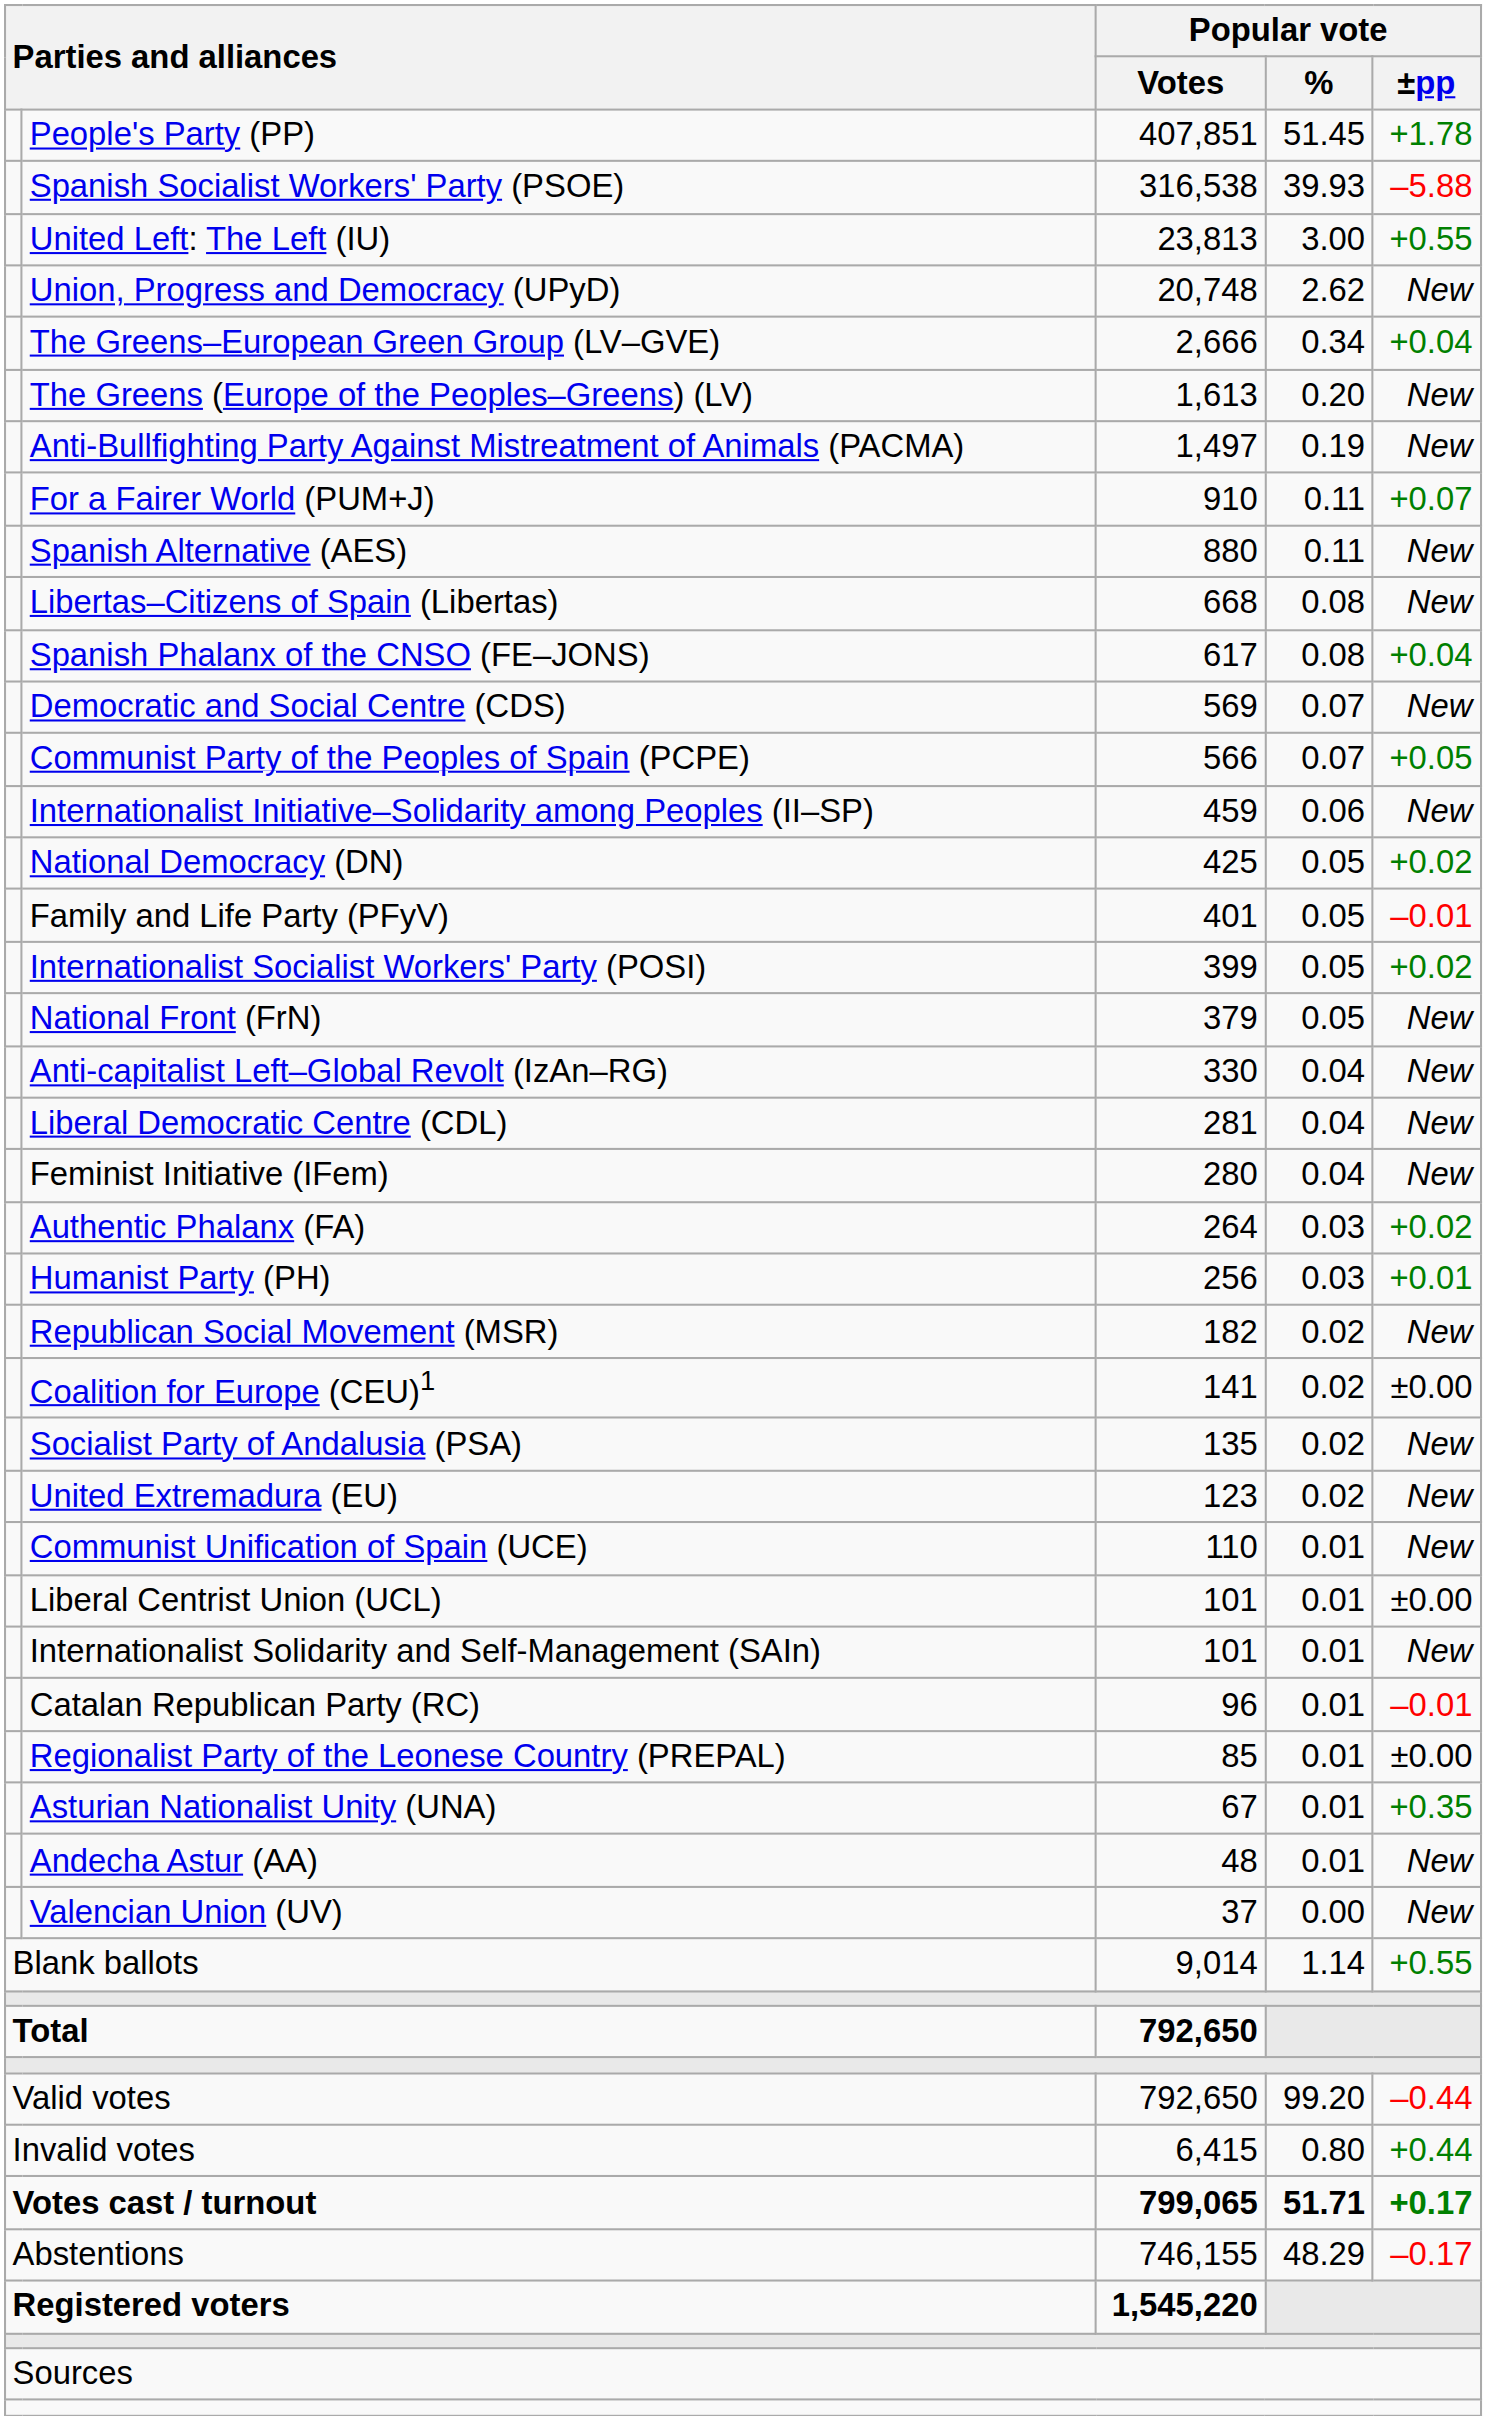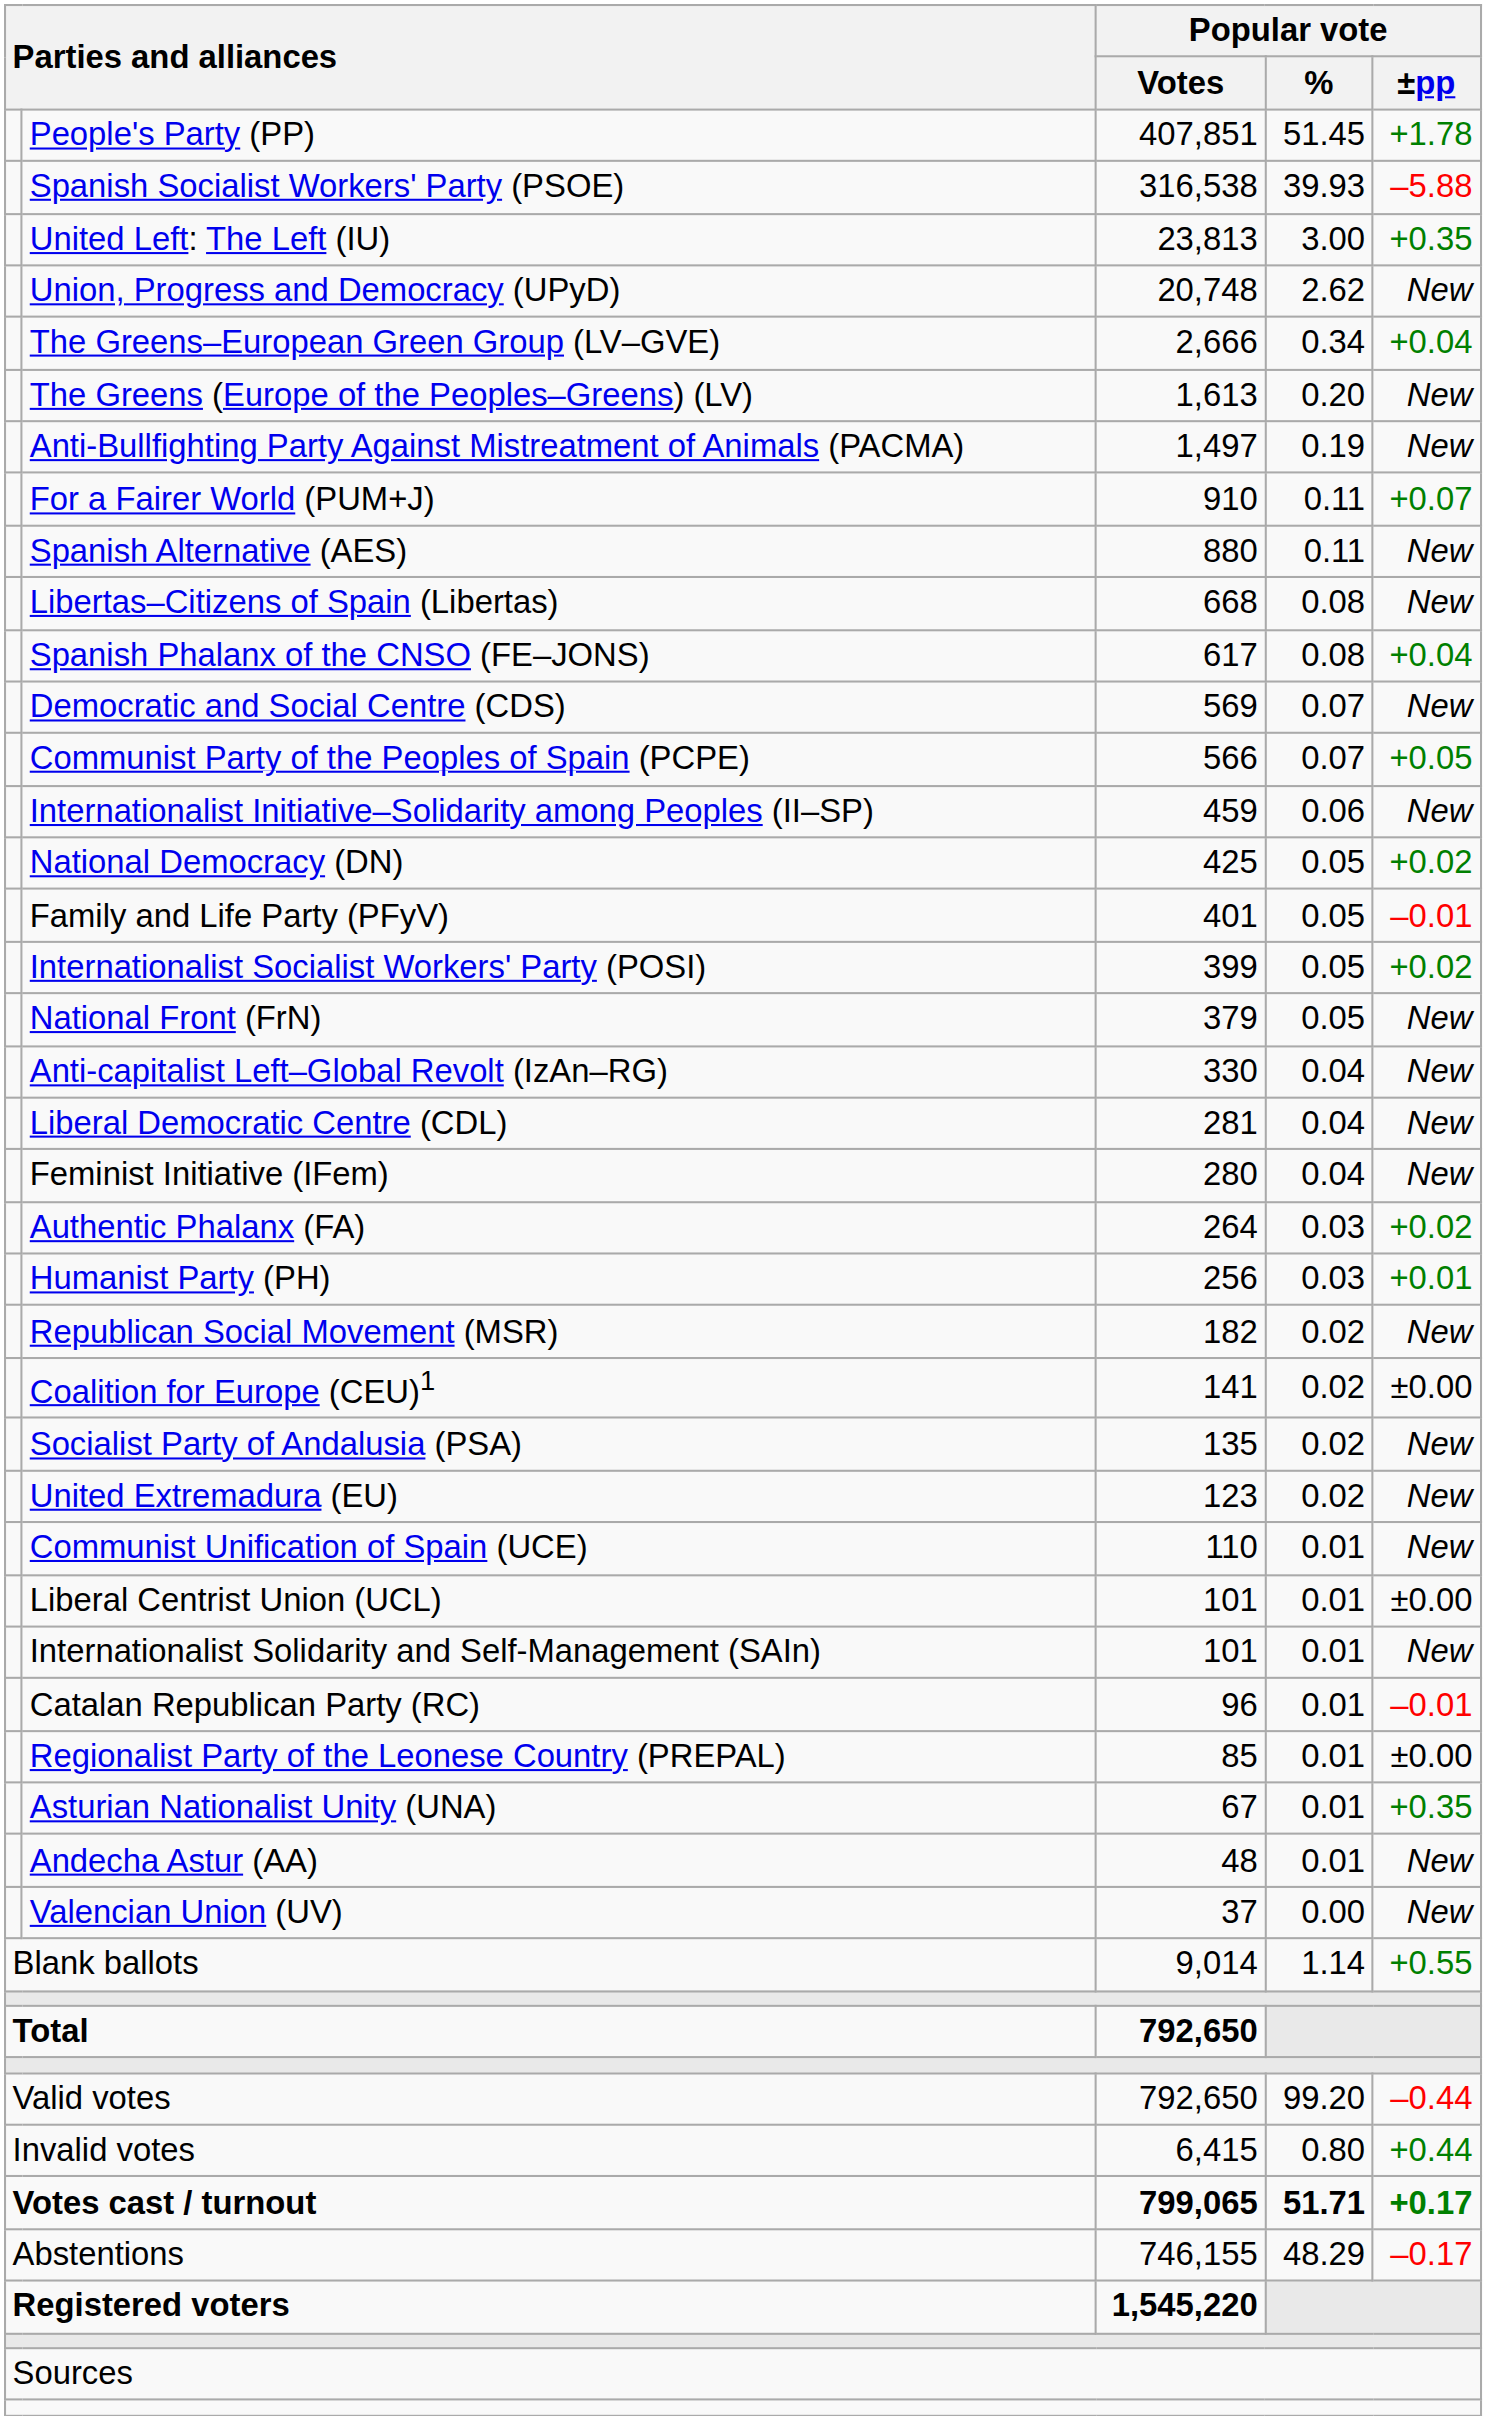(1431, 238) +0.55 -> (1431, 238) +0.35
